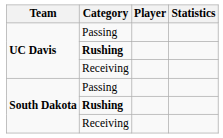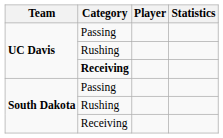(103, 50) bold -> (100, 50) normal
(105, 68) normal -> (105, 68) bold
(103, 105) bold -> (100, 105) normal
